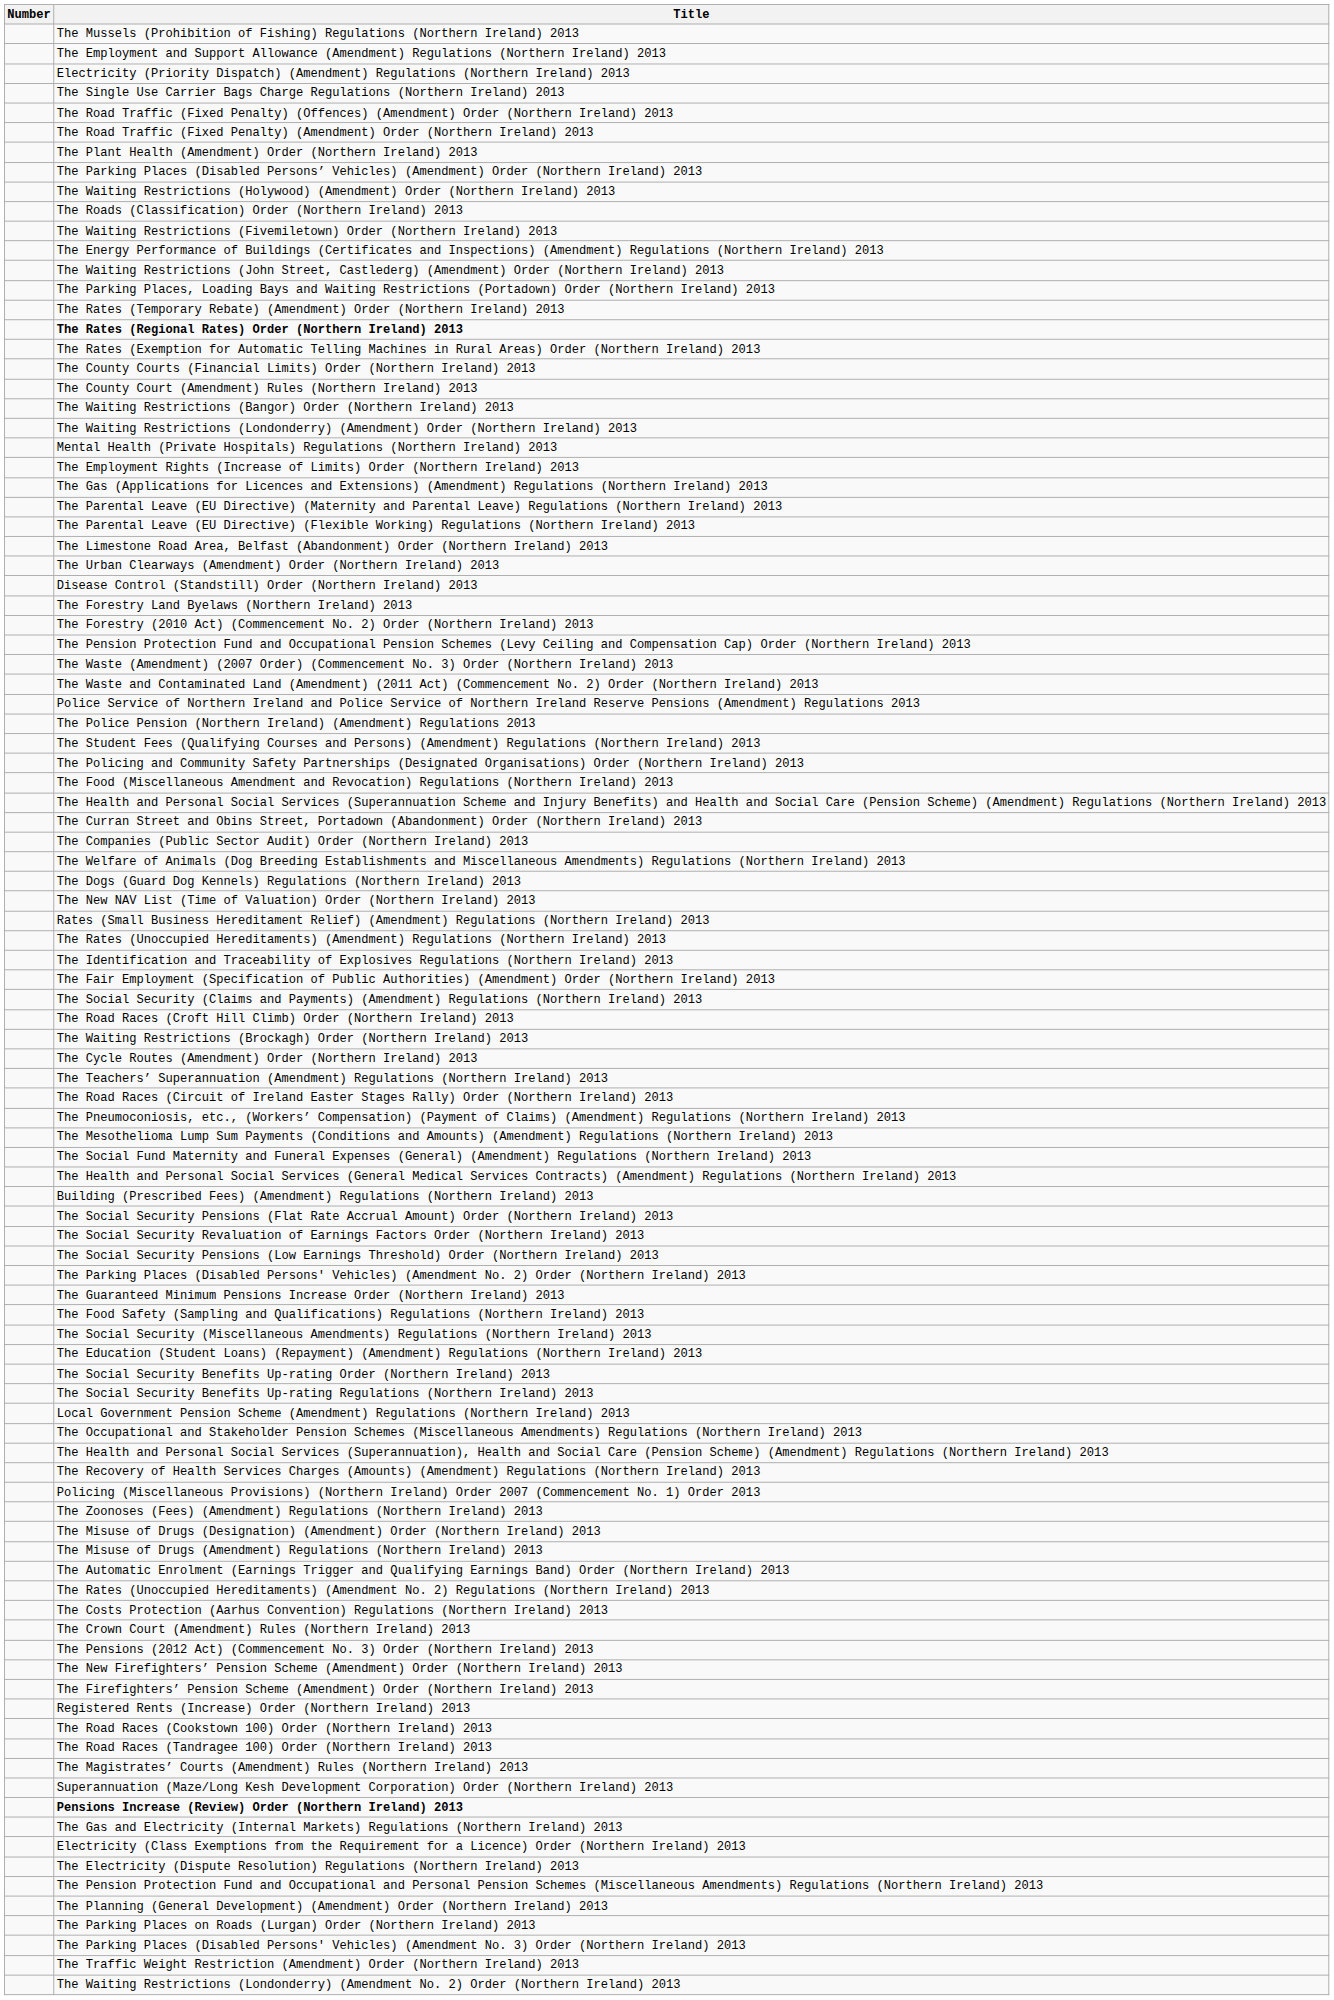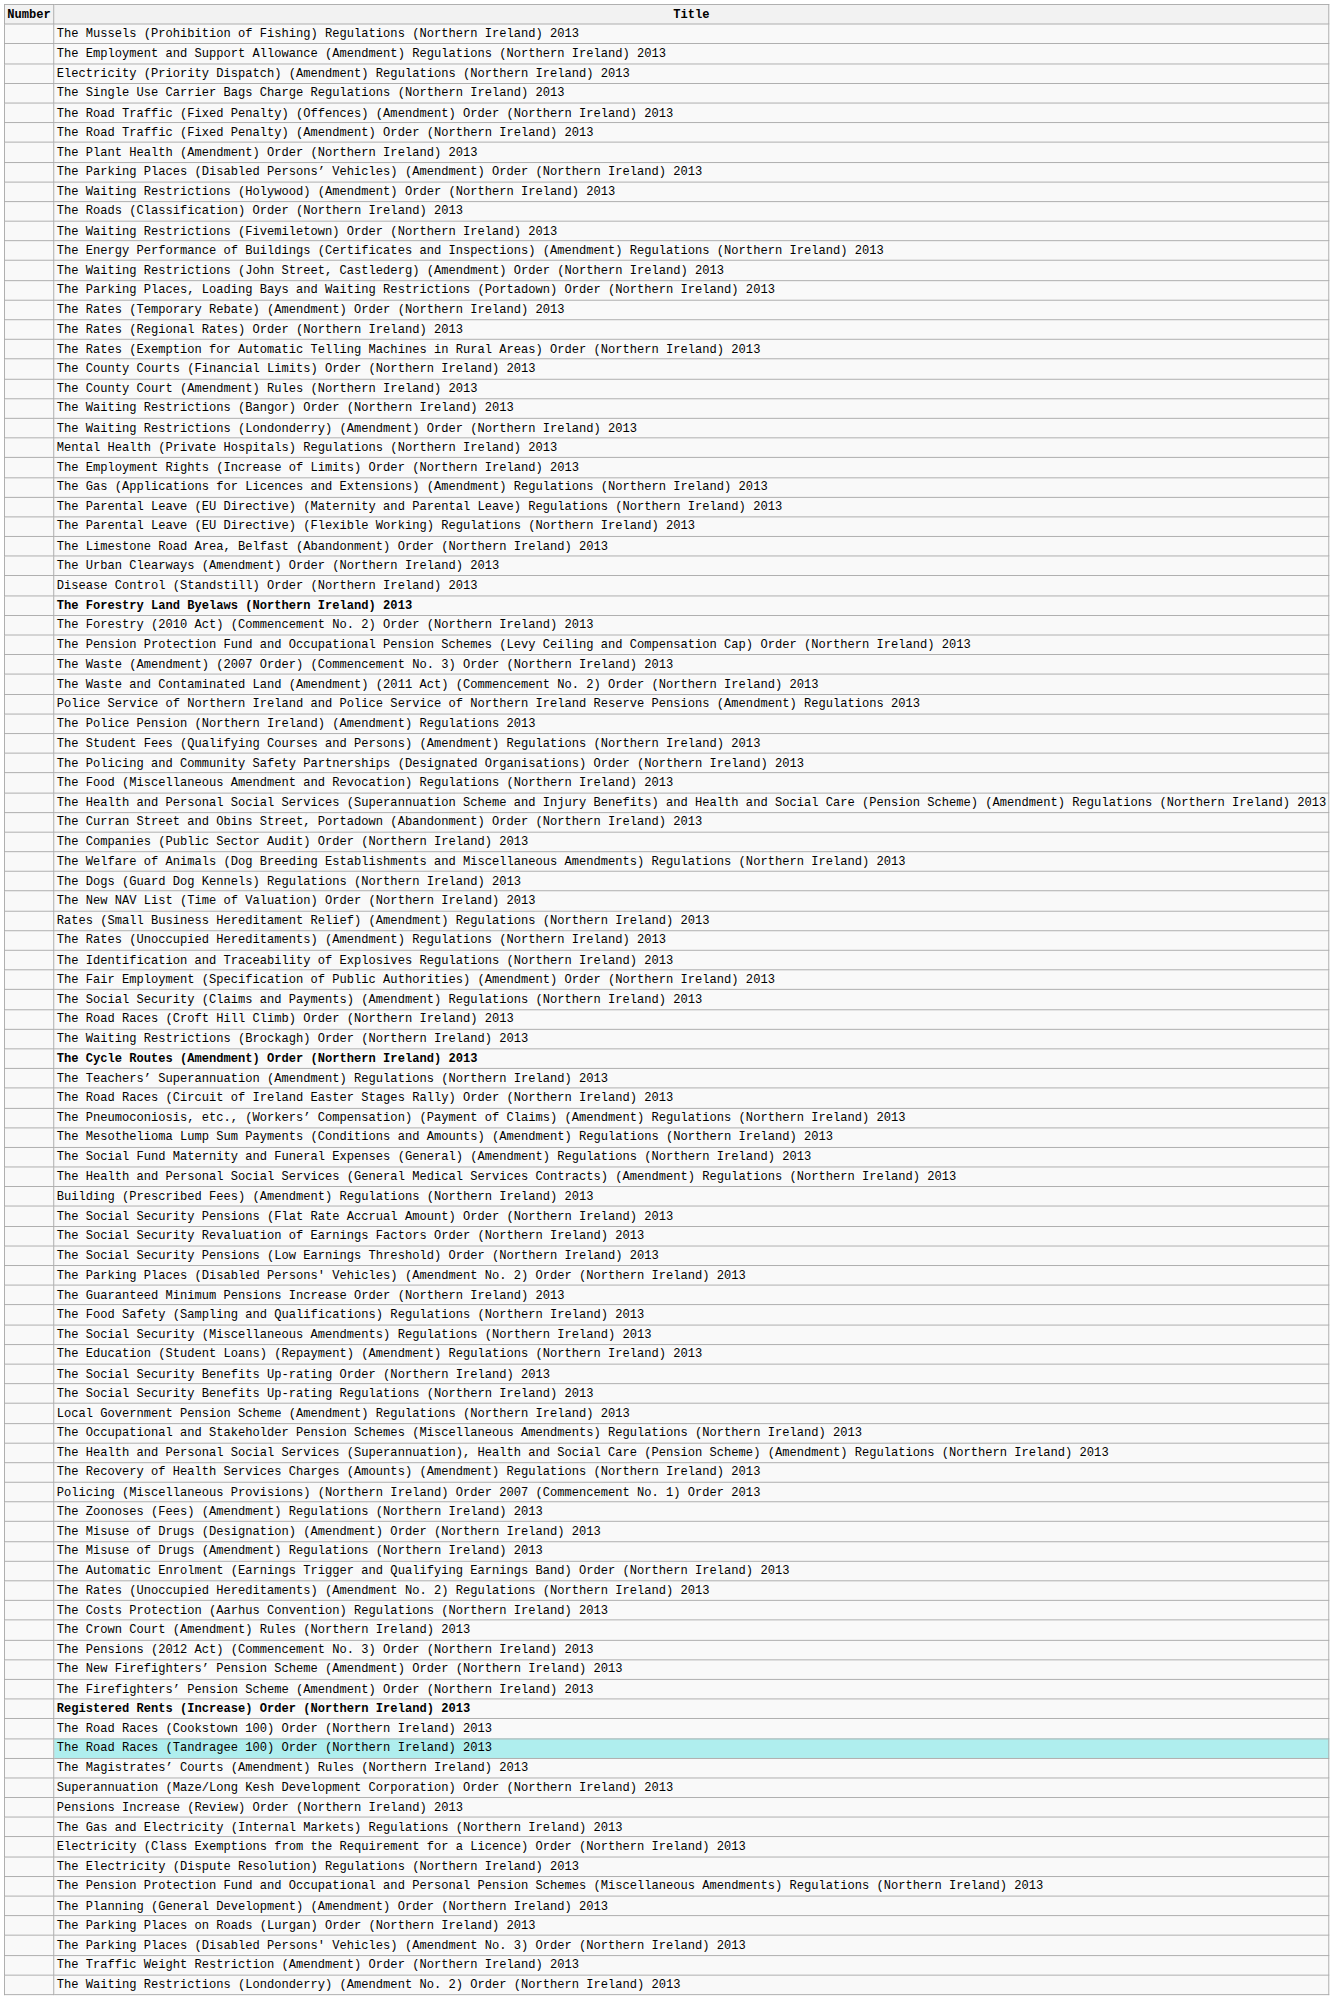(260, 330) bold -> (260, 330) normal
(234, 605) normal -> (234, 605) bold
(267, 1059) normal -> (267, 1059) bold
(263, 1709) normal -> (263, 1709) bold
(274, 1748) no background -> (274, 1748) paleturquoise background
(260, 1807) bold -> (260, 1807) normal
